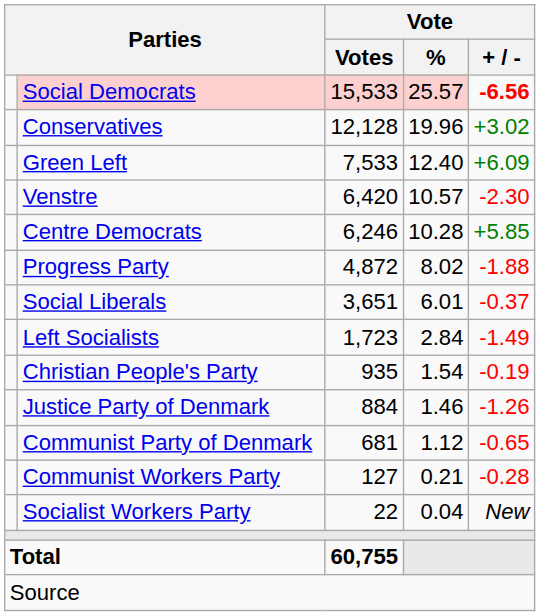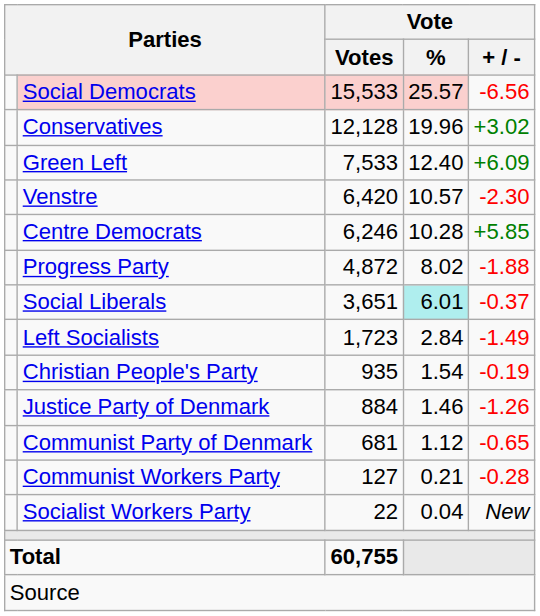(504, 92) bold -> (504, 92) normal
(442, 302) no background -> (442, 302) paleturquoise background
